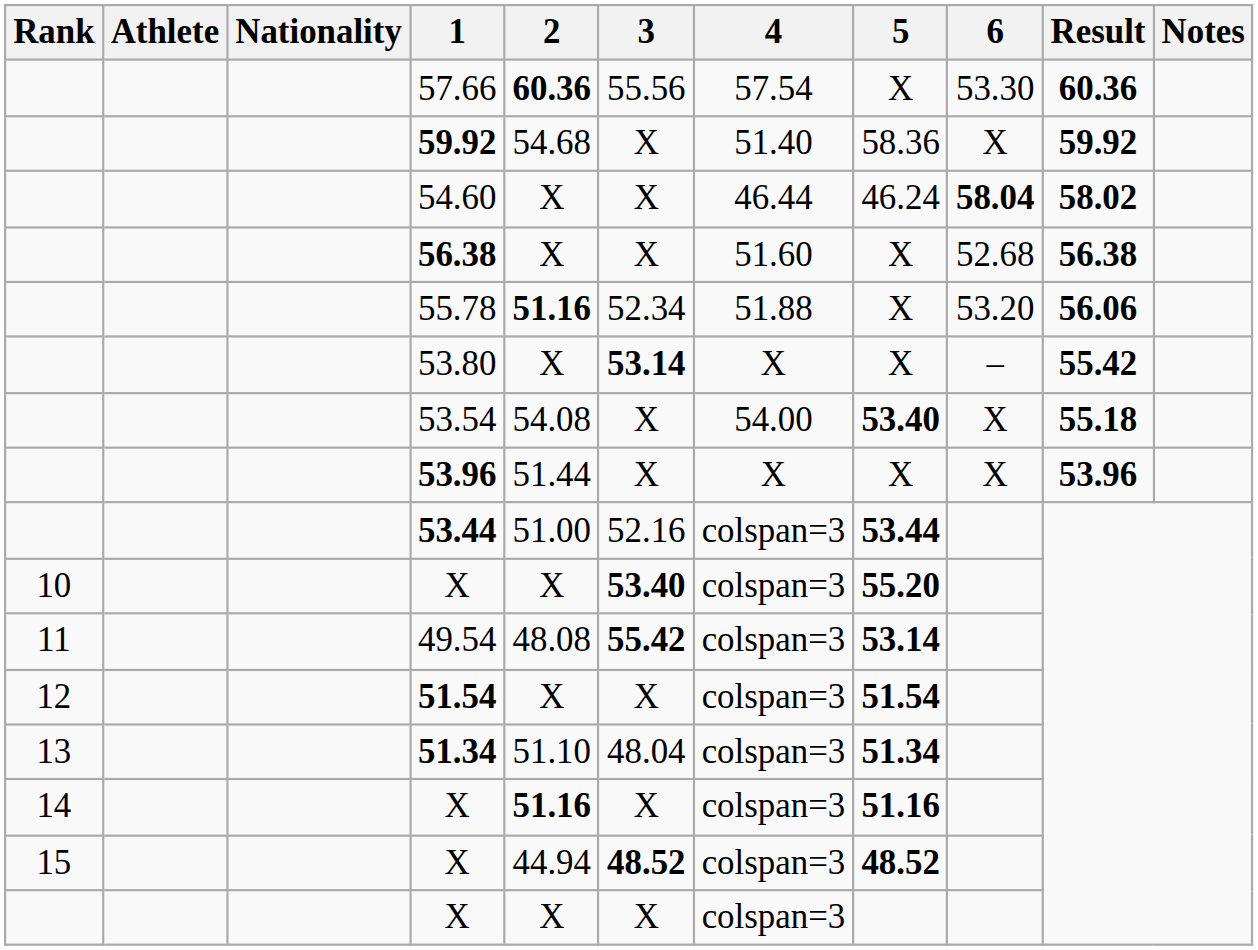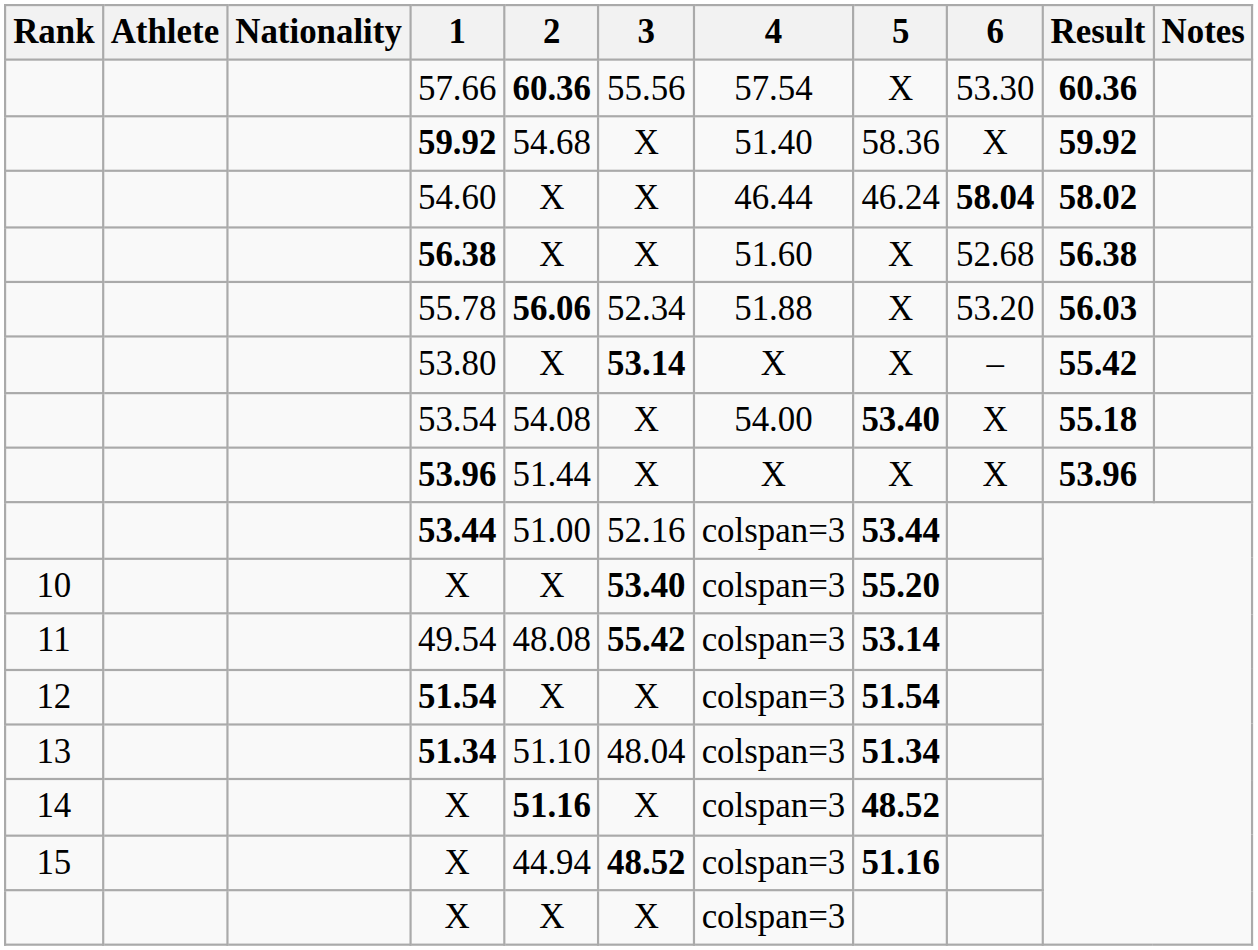(552, 308) 51.16 -> (552, 308) 56.06
(1098, 308) 56.06 -> (1098, 308) 56.03
(901, 806) 51.16 -> (901, 806) 48.52
(901, 861) 48.52 -> (901, 861) 51.16
